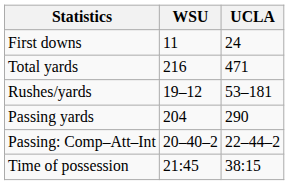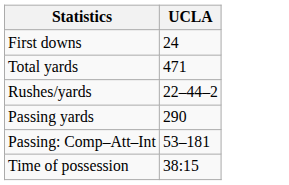- column: (190, 17)
(249, 92) 53–181 -> (190, 92) 22–44–2
(253, 141) 22–44–2 -> (187, 141) 53–181
